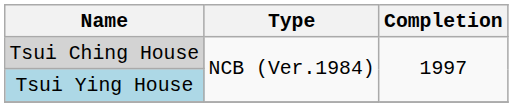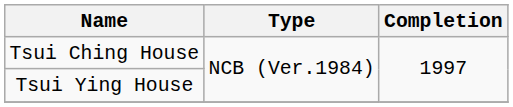(104, 53) lightgrey background -> (104, 53) no background
(104, 85) lightblue background -> (104, 85) no background
